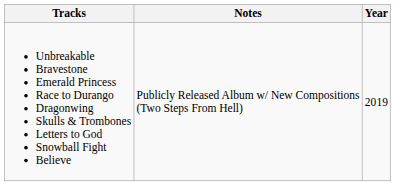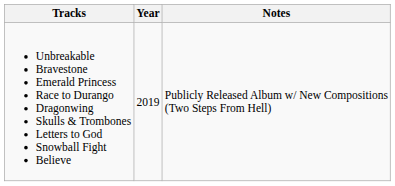columns swapped: (376, 13) <-> (248, 13)
